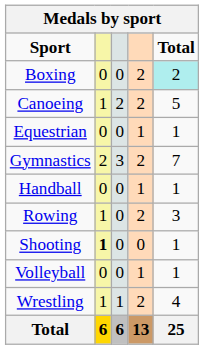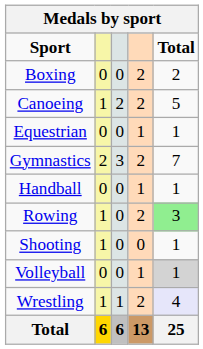(176, 75) paleturquoise background -> (176, 75) no background
(176, 216) no background -> (176, 216) lightgreen background
(103, 244) bold -> (103, 244) normal
(176, 273) no background -> (176, 273) lightgrey background
(176, 301) no background -> (176, 301) lavender background
